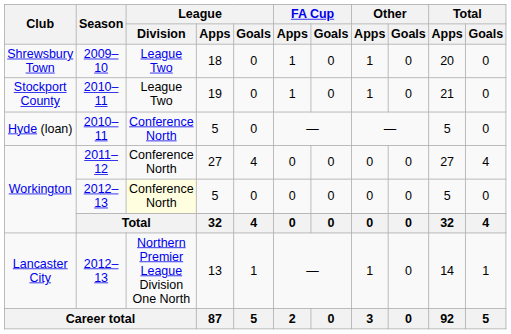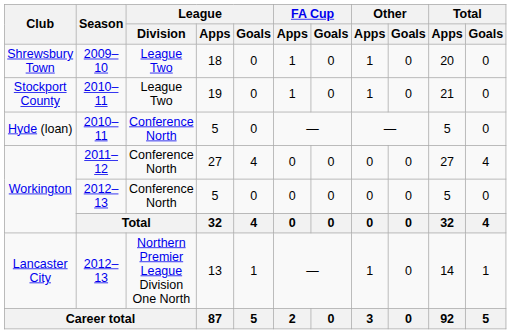(161, 196) lightyellow background -> (161, 196) no background
